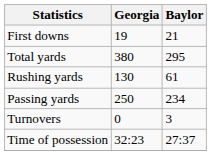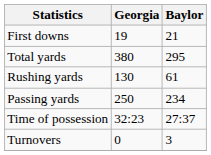rows swapped: (34, 119) <-> (58, 139)
